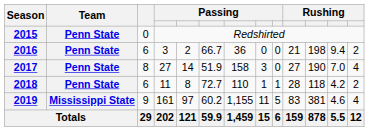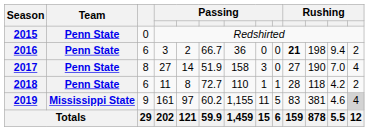(294, 51) normal -> (294, 51) bold
(356, 101) no background -> (356, 101) lightgrey background
